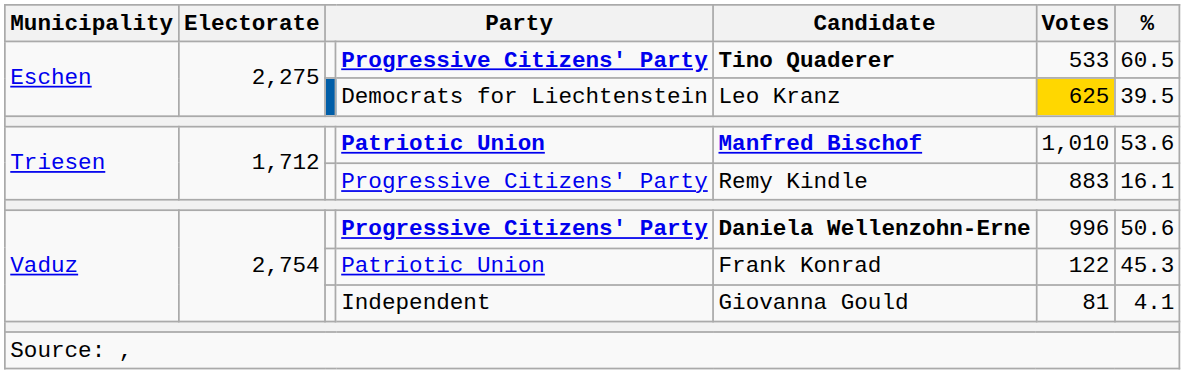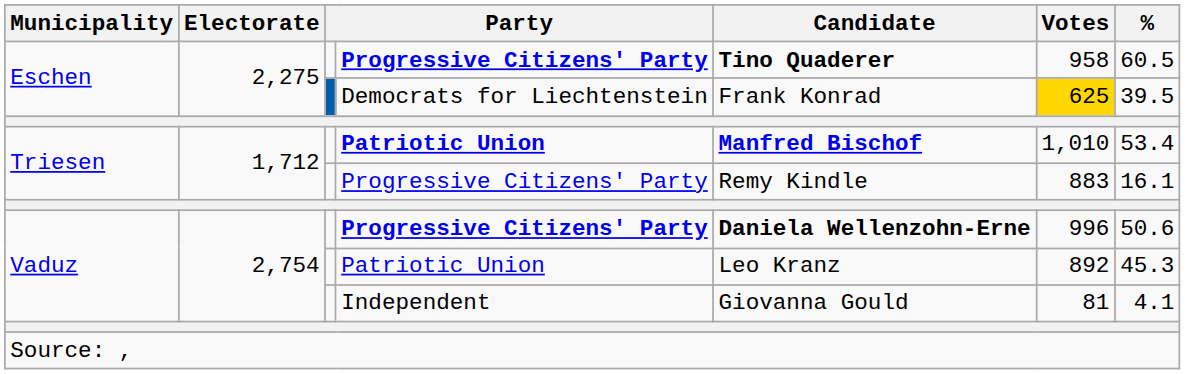(1089, 60) 533 -> (1089, 60) 958
(780, 97) Leo Kranz -> (800, 97) Frank Konrad
(1147, 145) 53.6 -> (1147, 145) 53.4
(800, 266) Frank Konrad -> (780, 266) Leo Kranz
(1089, 266) 122 -> (1089, 266) 892
